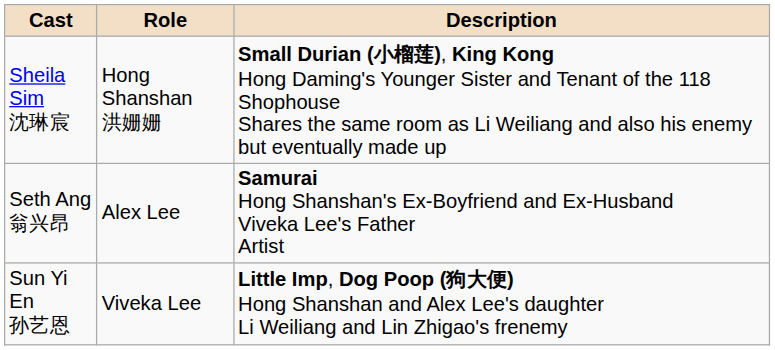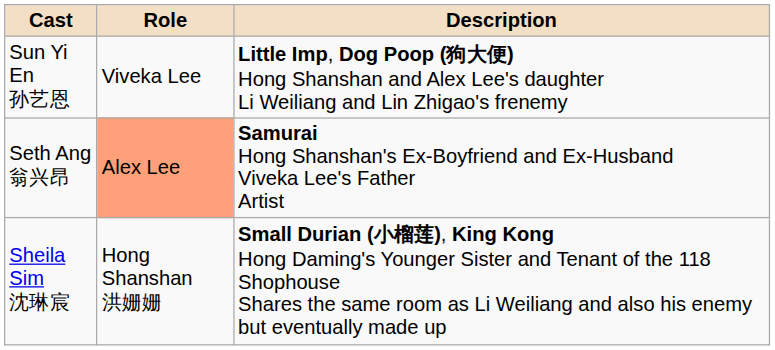rows swapped: (40, 98) <-> (40, 302)
(141, 212) no background -> (141, 167) lightsalmon background
